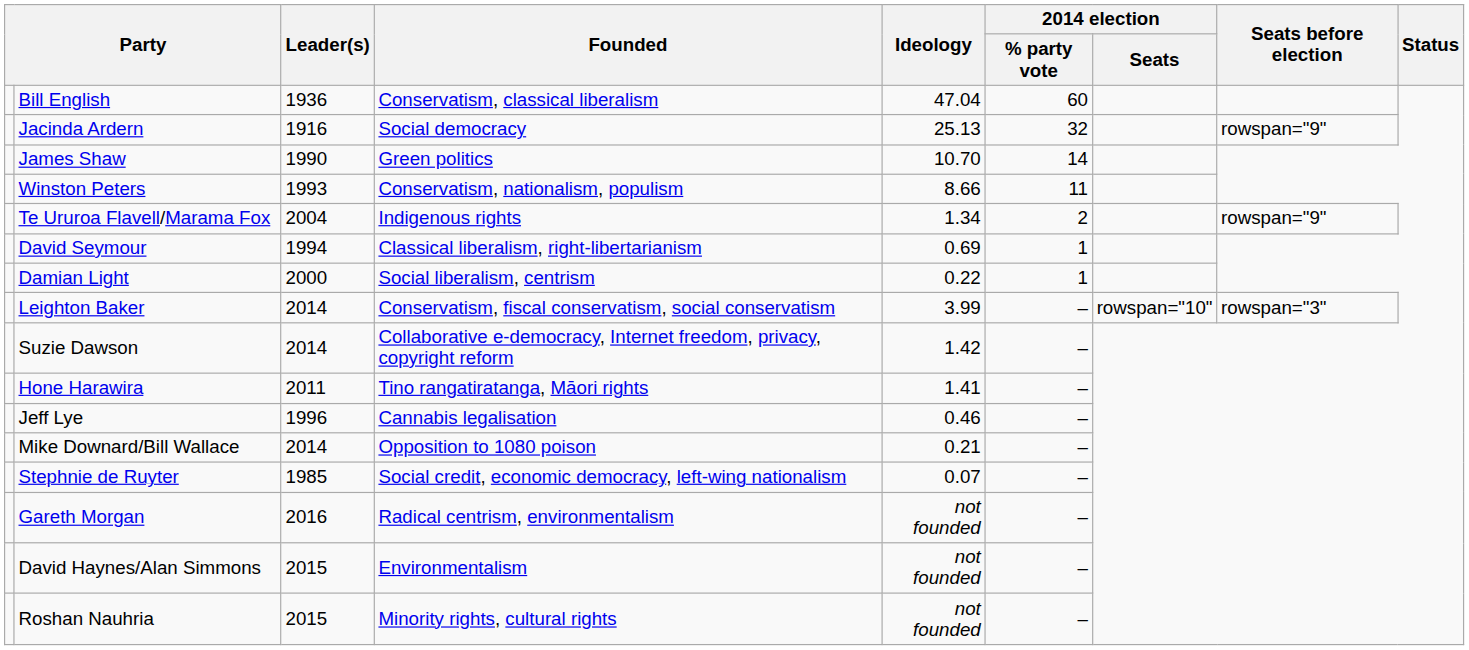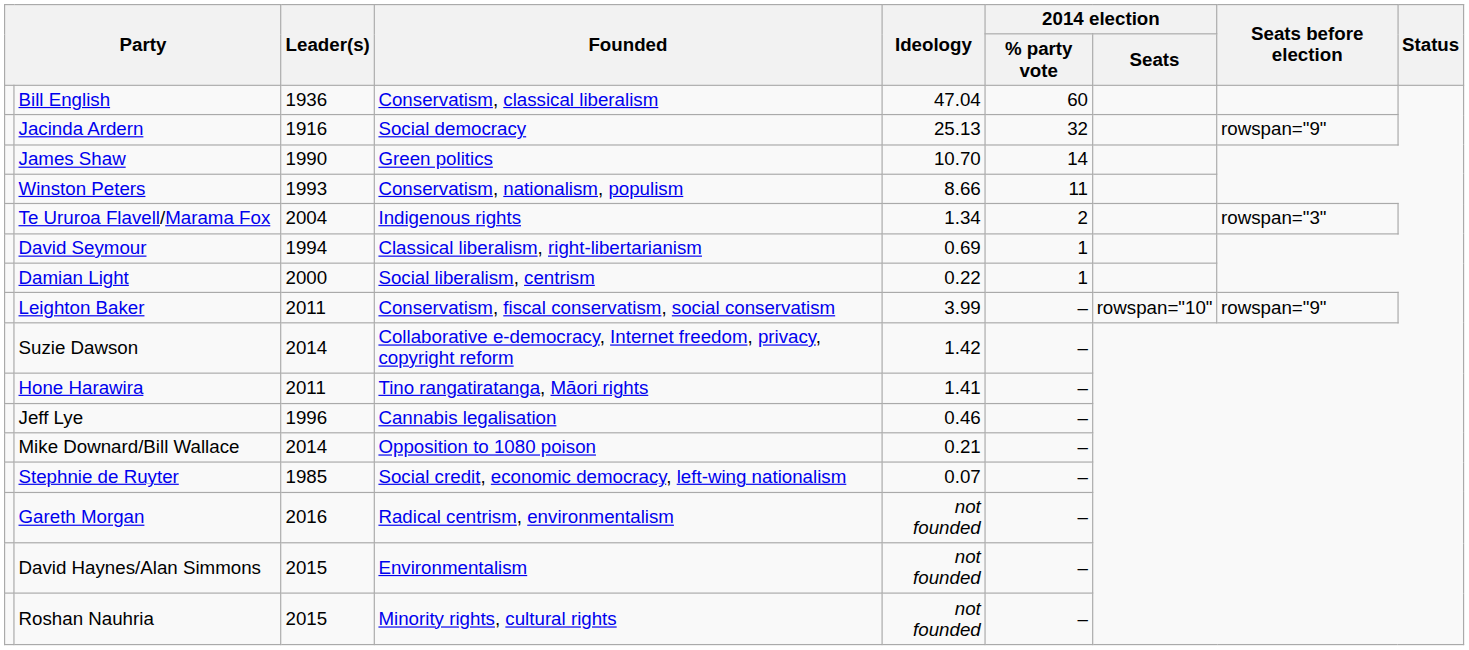(1274, 218) rowspan="9" -> (1274, 218) rowspan="3"
(306, 307) 2014 -> (306, 307) 2011
(1274, 307) rowspan="3" -> (1274, 307) rowspan="9"
